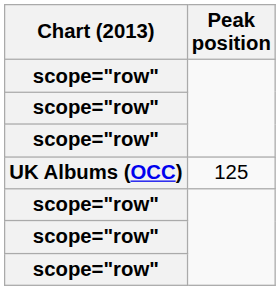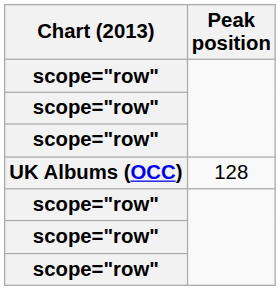(231, 172) 125 -> (231, 172) 128
